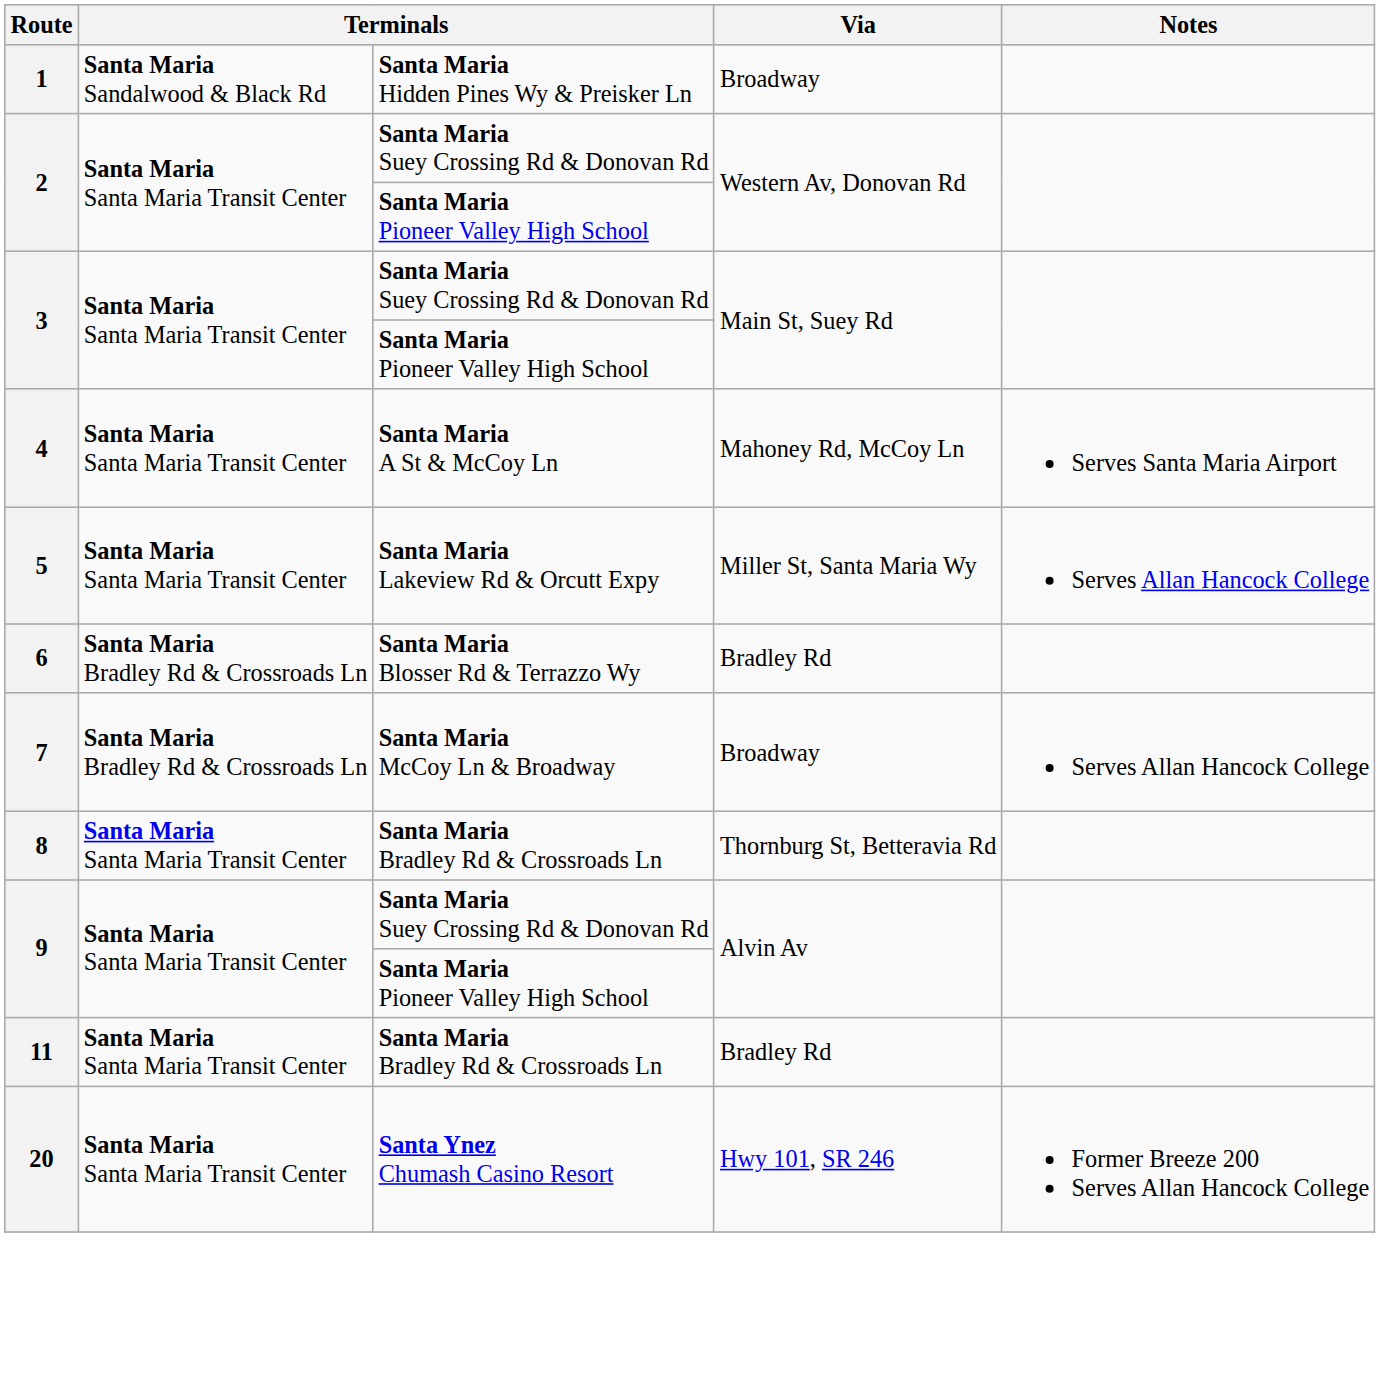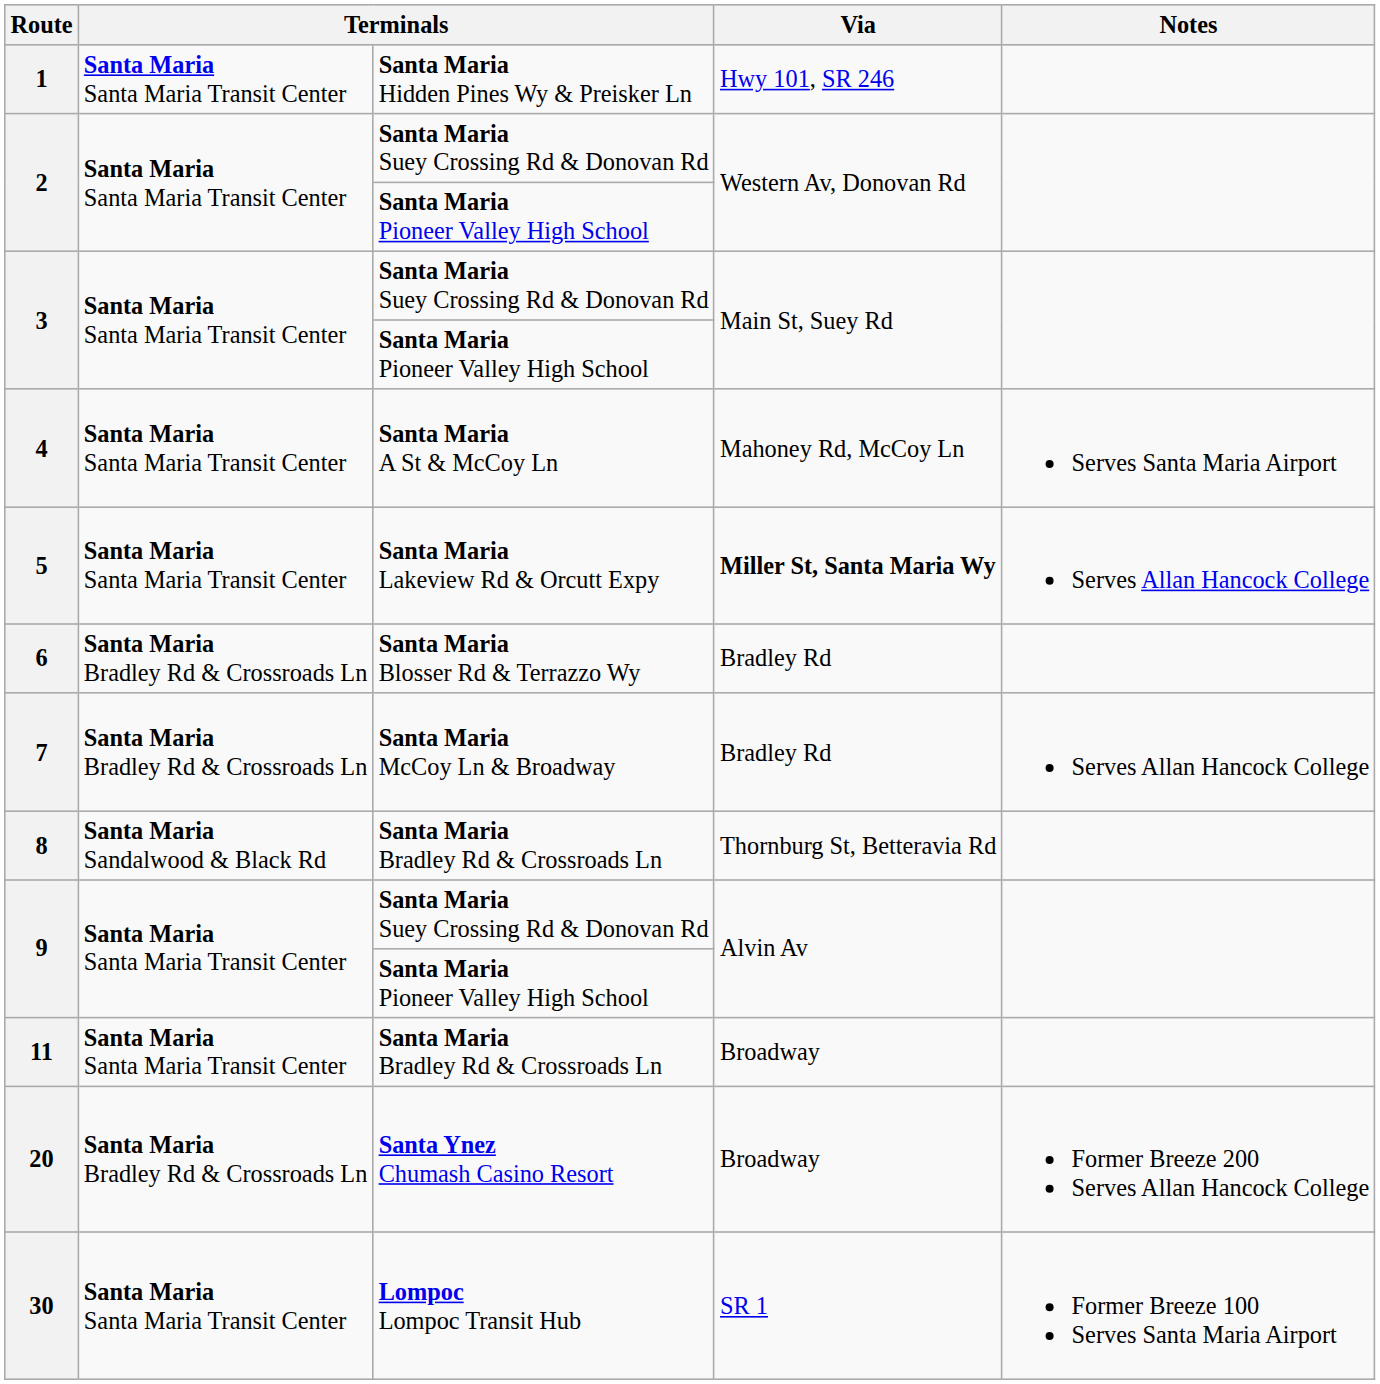(205, 79) Santa Maria Sandalwood & Black Rd -> (215, 79) Santa Maria Santa Maria Transit Center
(770, 79) Broadway -> (807, 79) Hwy 101, SR 246
(848, 565) normal -> (858, 565) bold
(770, 751) Broadway -> (776, 751) Bradley Rd
(215, 845) Santa Maria Santa Maria Transit Center -> (205, 845) Santa Maria Sandalwood & Black Rd
(776, 1051) Bradley Rd -> (770, 1051) Broadway
(215, 1159) Santa Maria Santa Maria Transit Center -> (226, 1159) Santa Maria Bradley Rd & Crossroads Ln
(807, 1159) Hwy 101, SR 246 -> (770, 1159) Broadway
+ row: (42, 1305)
